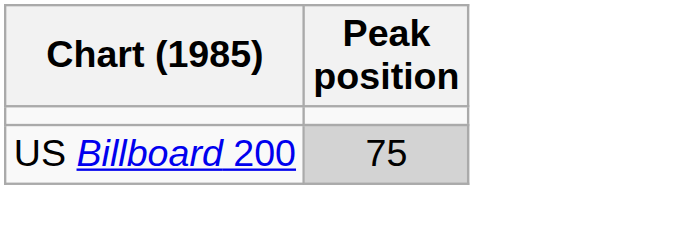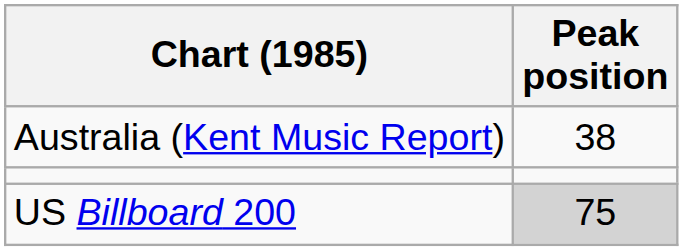+ row: (259, 136)
